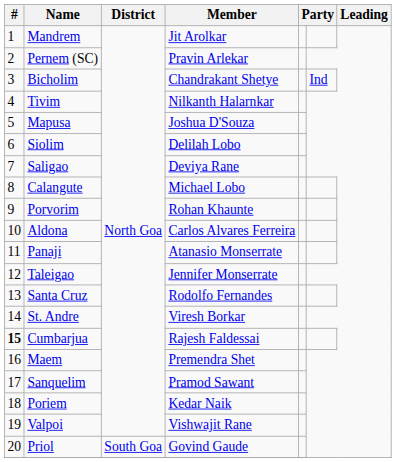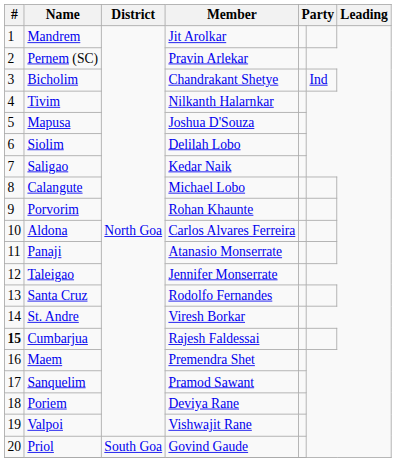(204, 166) Deviya Rane -> (200, 166) Kedar Naik
(200, 403) Kedar Naik -> (204, 403) Deviya Rane
